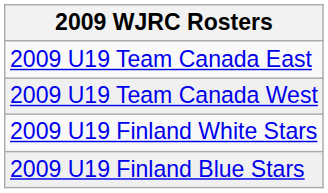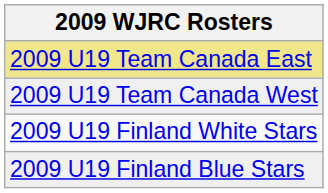(161, 59) no background -> (161, 59) khaki background
